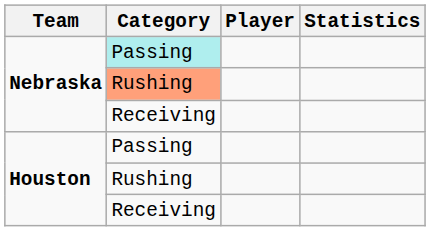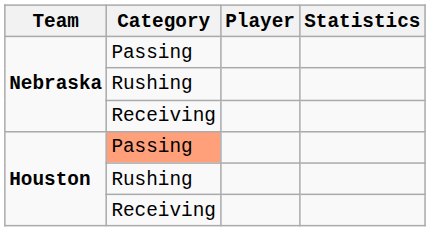(152, 52) paleturquoise background -> (152, 52) no background
(152, 84) lightsalmon background -> (152, 84) no background
(152, 147) no background -> (152, 147) lightsalmon background
